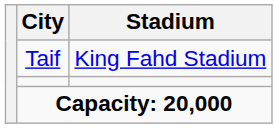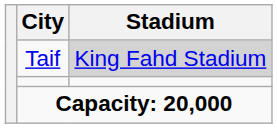(170, 58) no background -> (170, 58) lightgrey background
